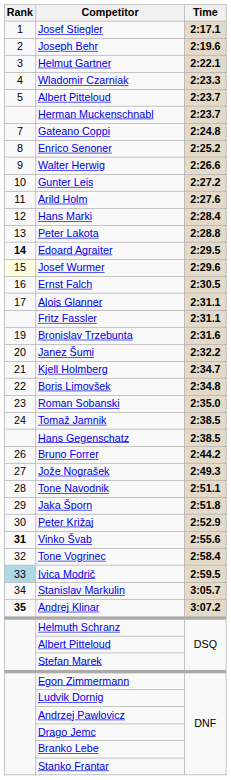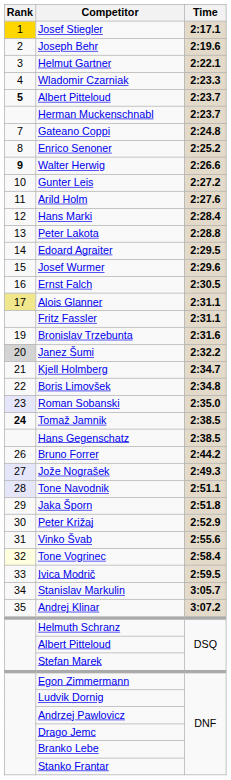(20, 30) no background -> (20, 30) gold background
(20, 98) normal -> (20, 98) bold
(20, 166) normal -> (20, 166) bold
(20, 251) bold -> (20, 251) normal
(20, 268) lightyellow background -> (20, 268) no background
(20, 302) no background -> (20, 302) khaki background
(20, 353) no background -> (20, 353) lightgrey background
(20, 404) no background -> (20, 404) lavender background
(20, 421) normal -> (20, 421) bold
(20, 472) no background -> (20, 472) lavender background
(20, 489) no background -> (20, 489) lavender background
(20, 540) bold -> (20, 540) normal
(20, 557) no background -> (20, 557) lightyellow background
(20, 574) lightblue background -> (20, 574) no background
(20, 608) bold -> (20, 608) normal
